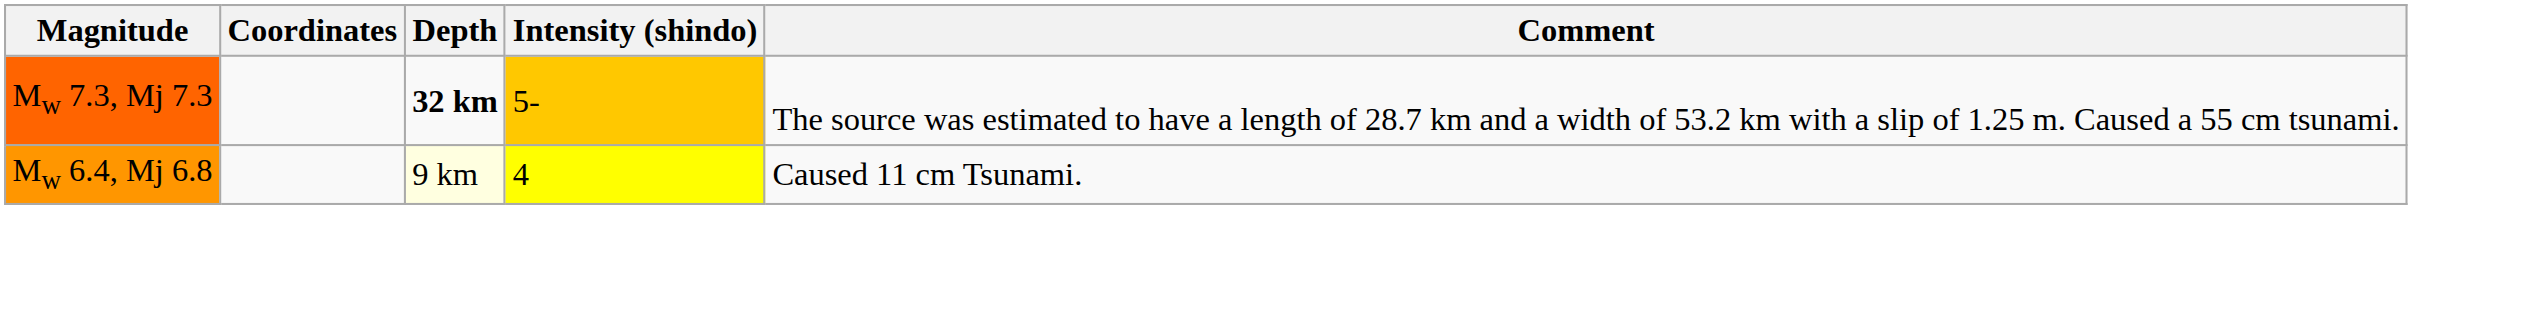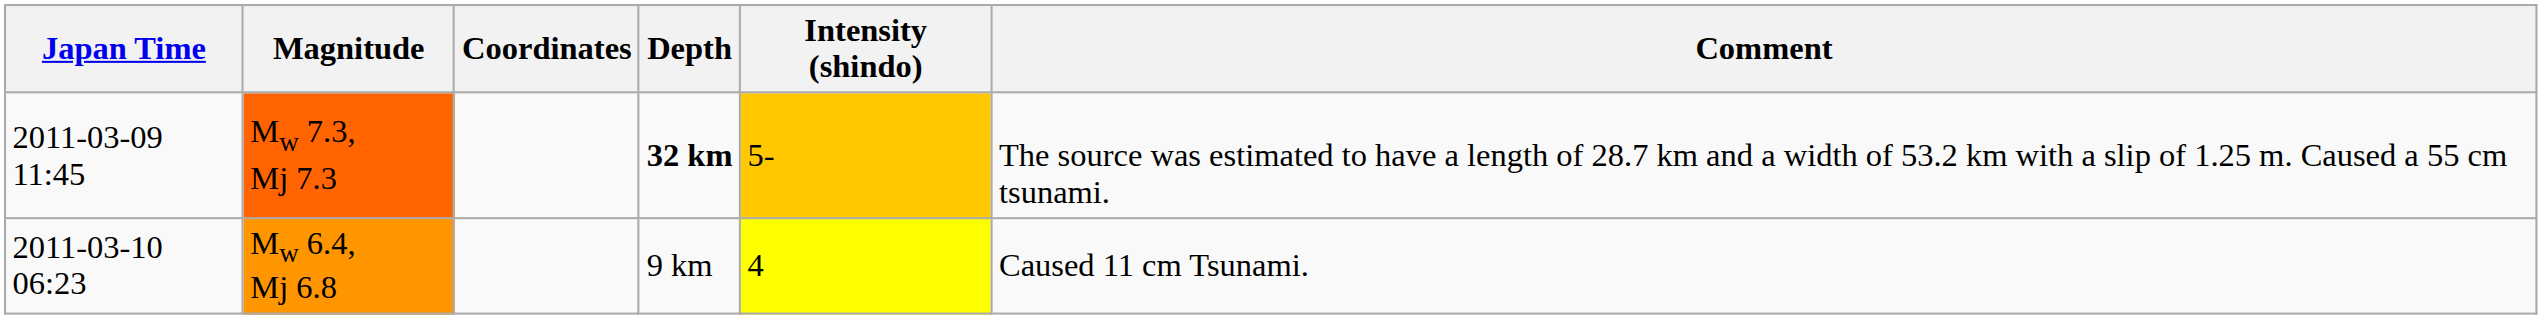+ column: (124, 48)
(445, 174) lightyellow background -> (680, 265) no background
